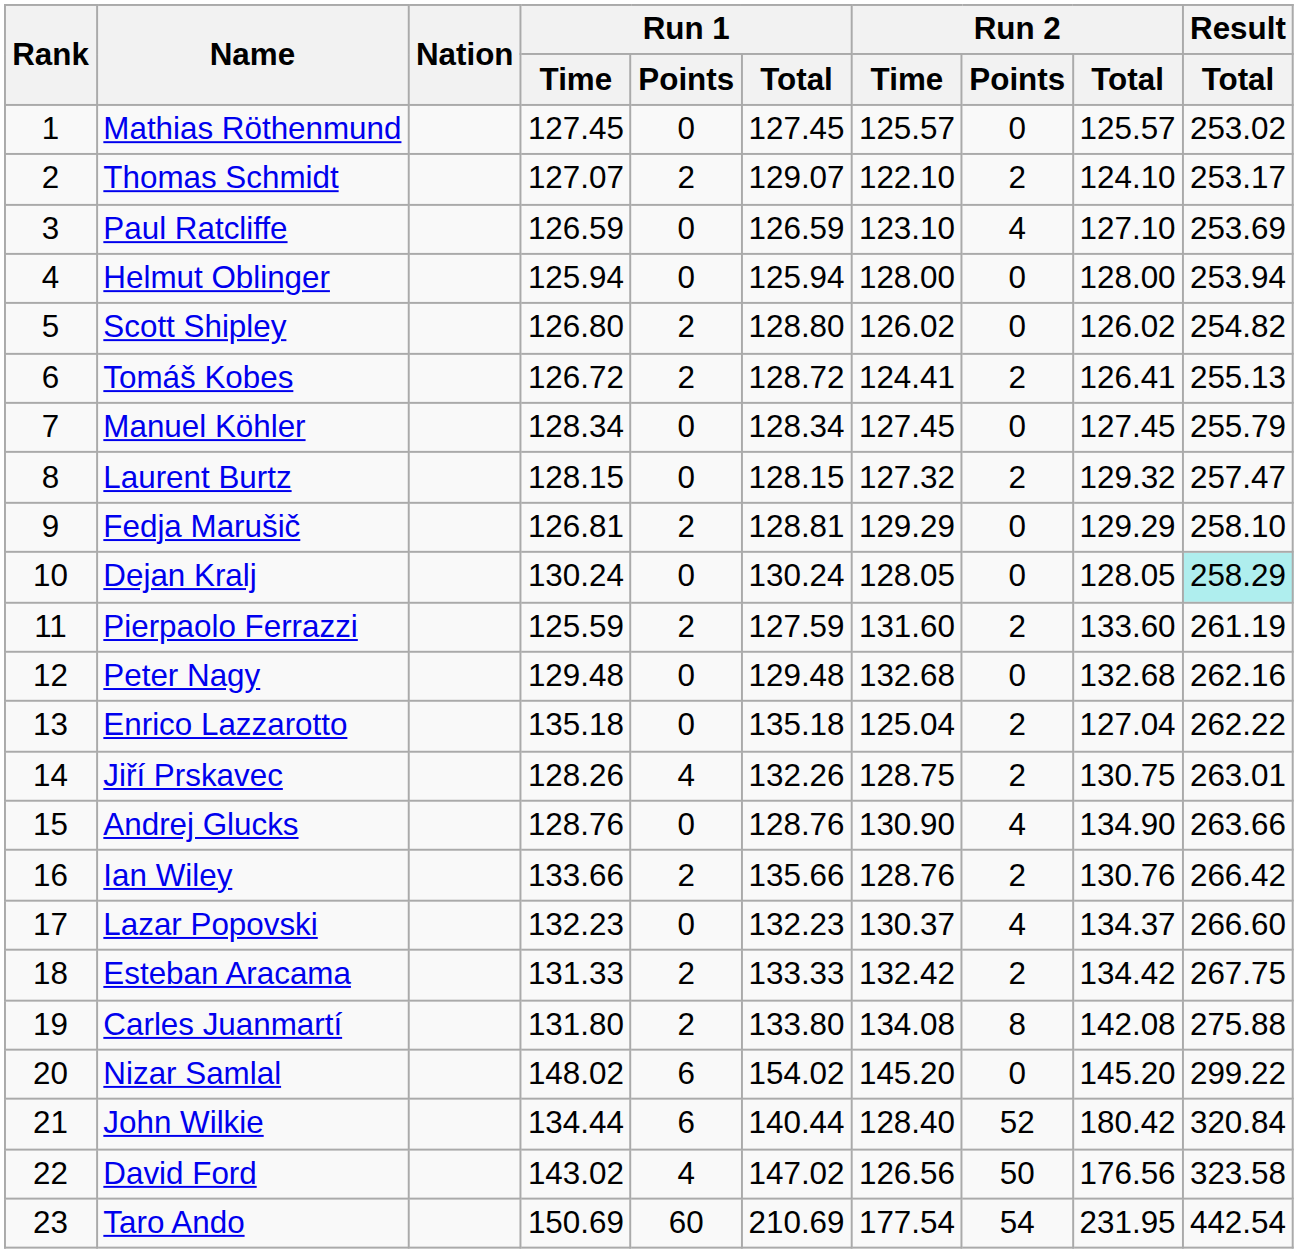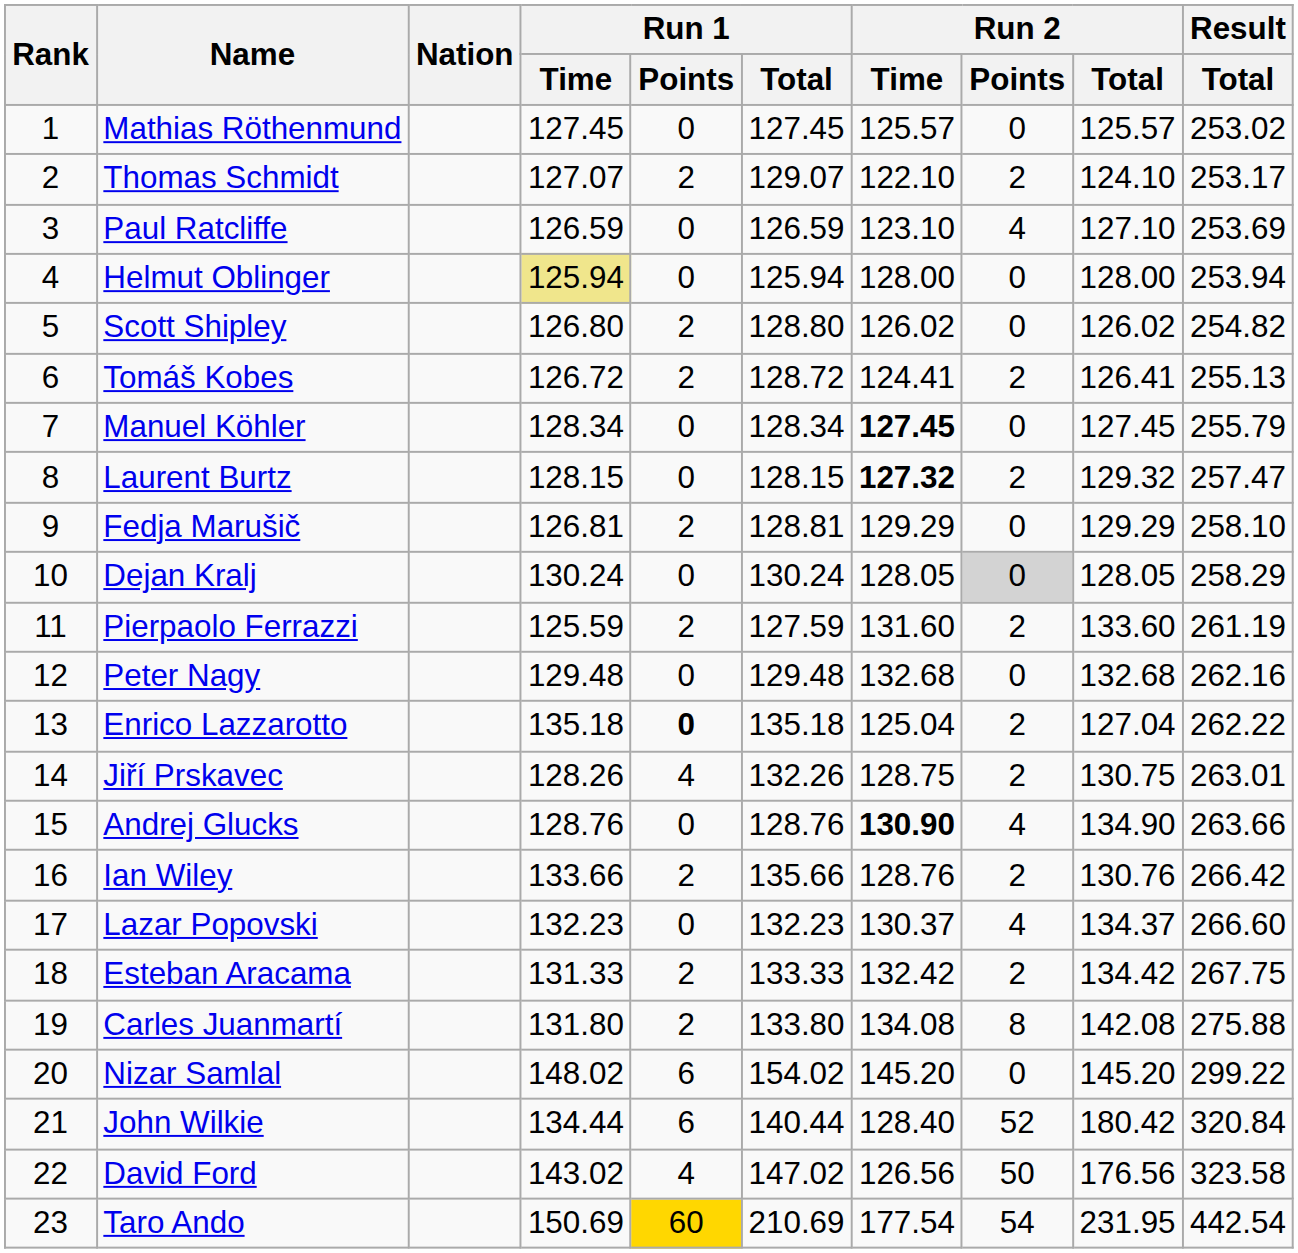(576, 278) no background -> (576, 278) khaki background
(907, 427) normal -> (907, 427) bold
(907, 476) normal -> (907, 476) bold
(1017, 576) no background -> (1017, 576) lightgrey background
(1238, 576) paleturquoise background -> (1238, 576) no background
(686, 725) normal -> (686, 725) bold
(907, 825) normal -> (907, 825) bold
(686, 1223) no background -> (686, 1223) gold background
